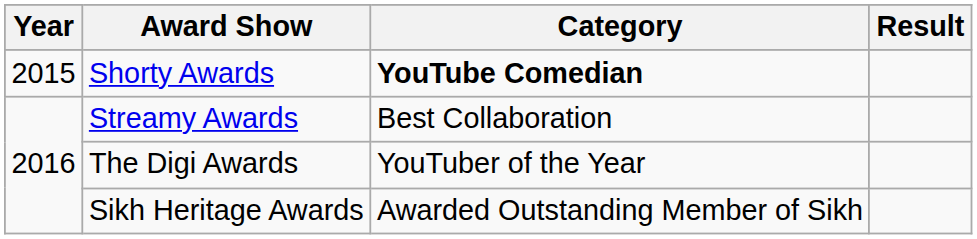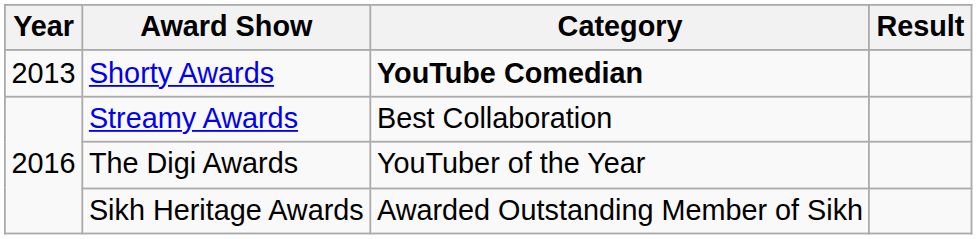(44, 73) 2015 -> (44, 73) 2013
